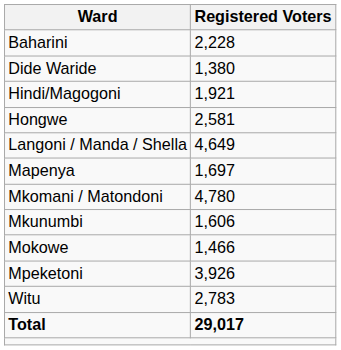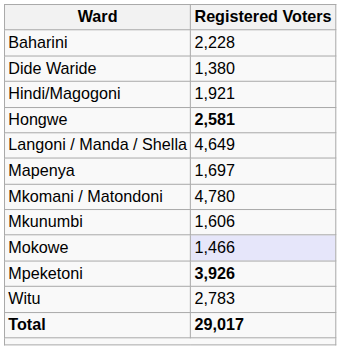(215, 119) normal -> (215, 119) bold
(215, 247) no background -> (215, 247) lavender background
(215, 273) normal -> (215, 273) bold
